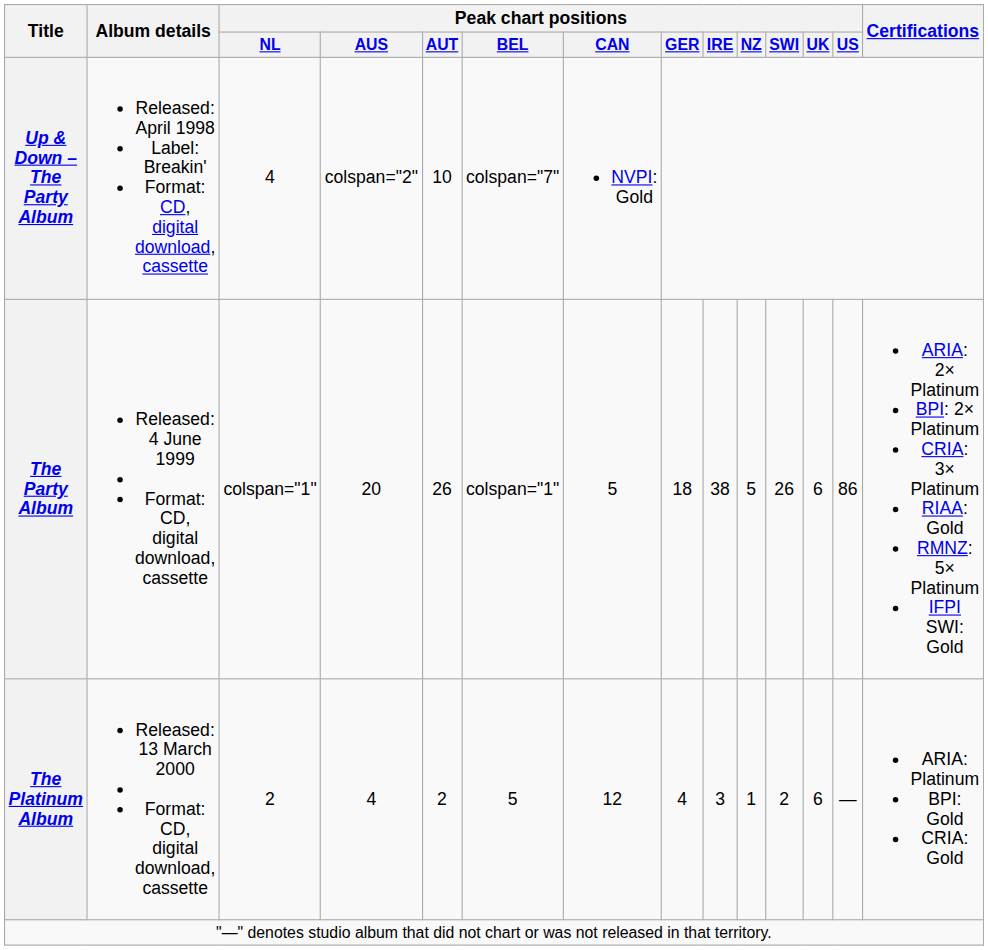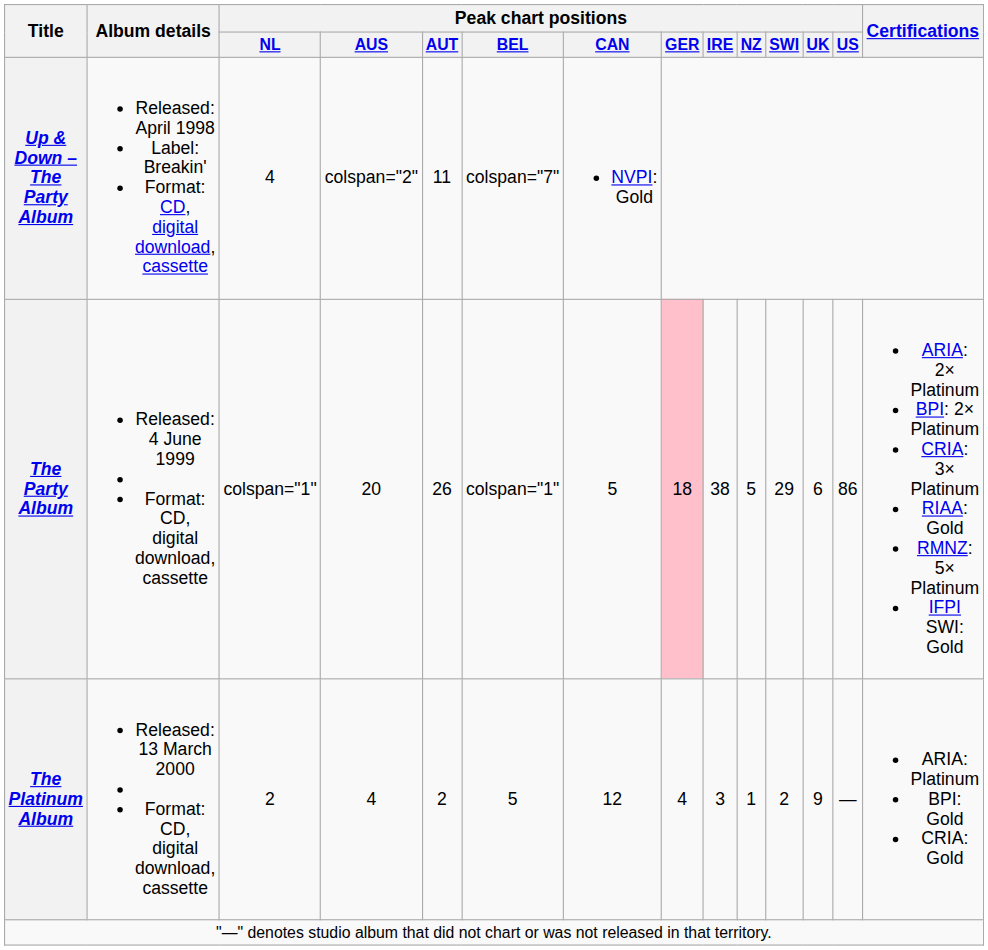(442, 178) 10 -> (442, 178) 11
(682, 488) no background -> (682, 488) pink background
(784, 488) 26 -> (784, 488) 29
(818, 799) 6 -> (818, 799) 9
